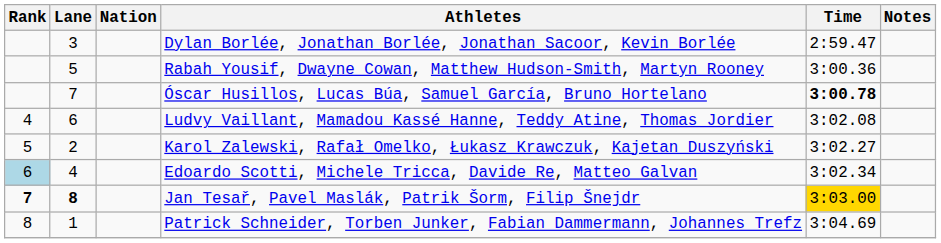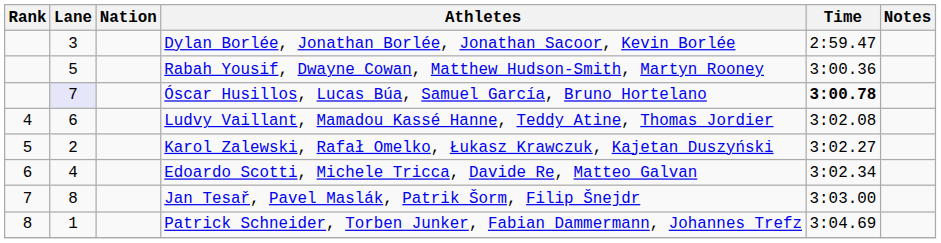(73, 95) no background -> (73, 95) lavender background
(27, 173) lightblue background -> (27, 173) no background
(27, 198) bold -> (27, 198) normal
(73, 198) bold -> (73, 198) normal
(843, 198) gold background -> (843, 198) no background
